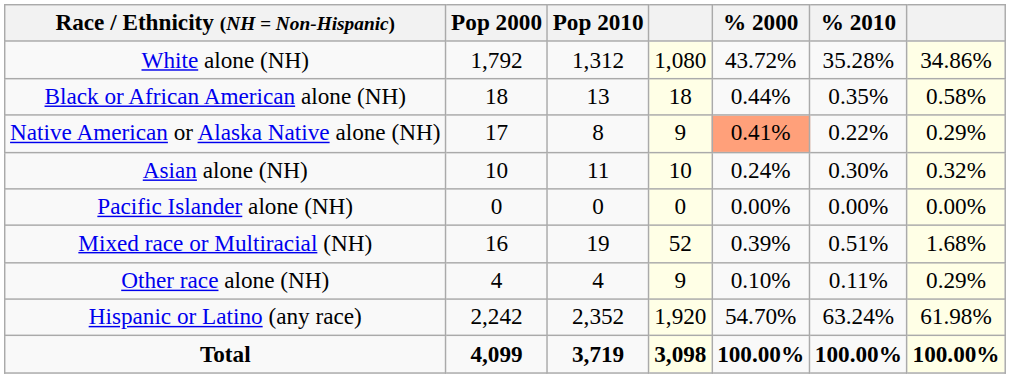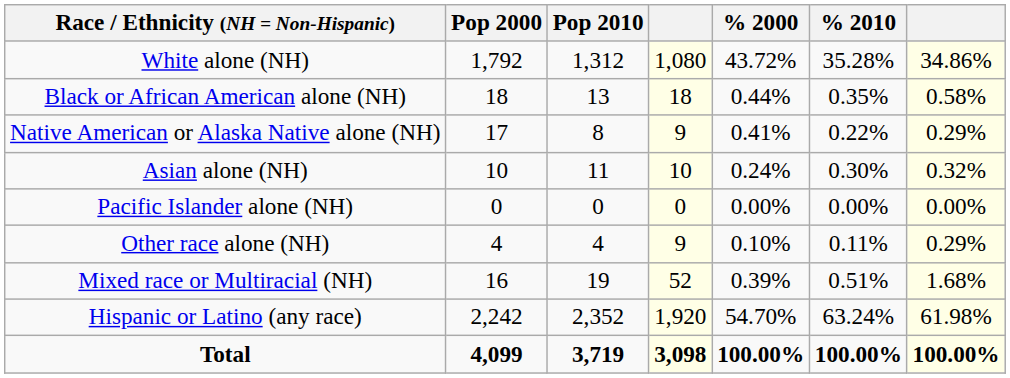(761, 133) lightsalmon background -> (761, 133) no background
rows swapped: (225, 280) <-> (225, 243)
